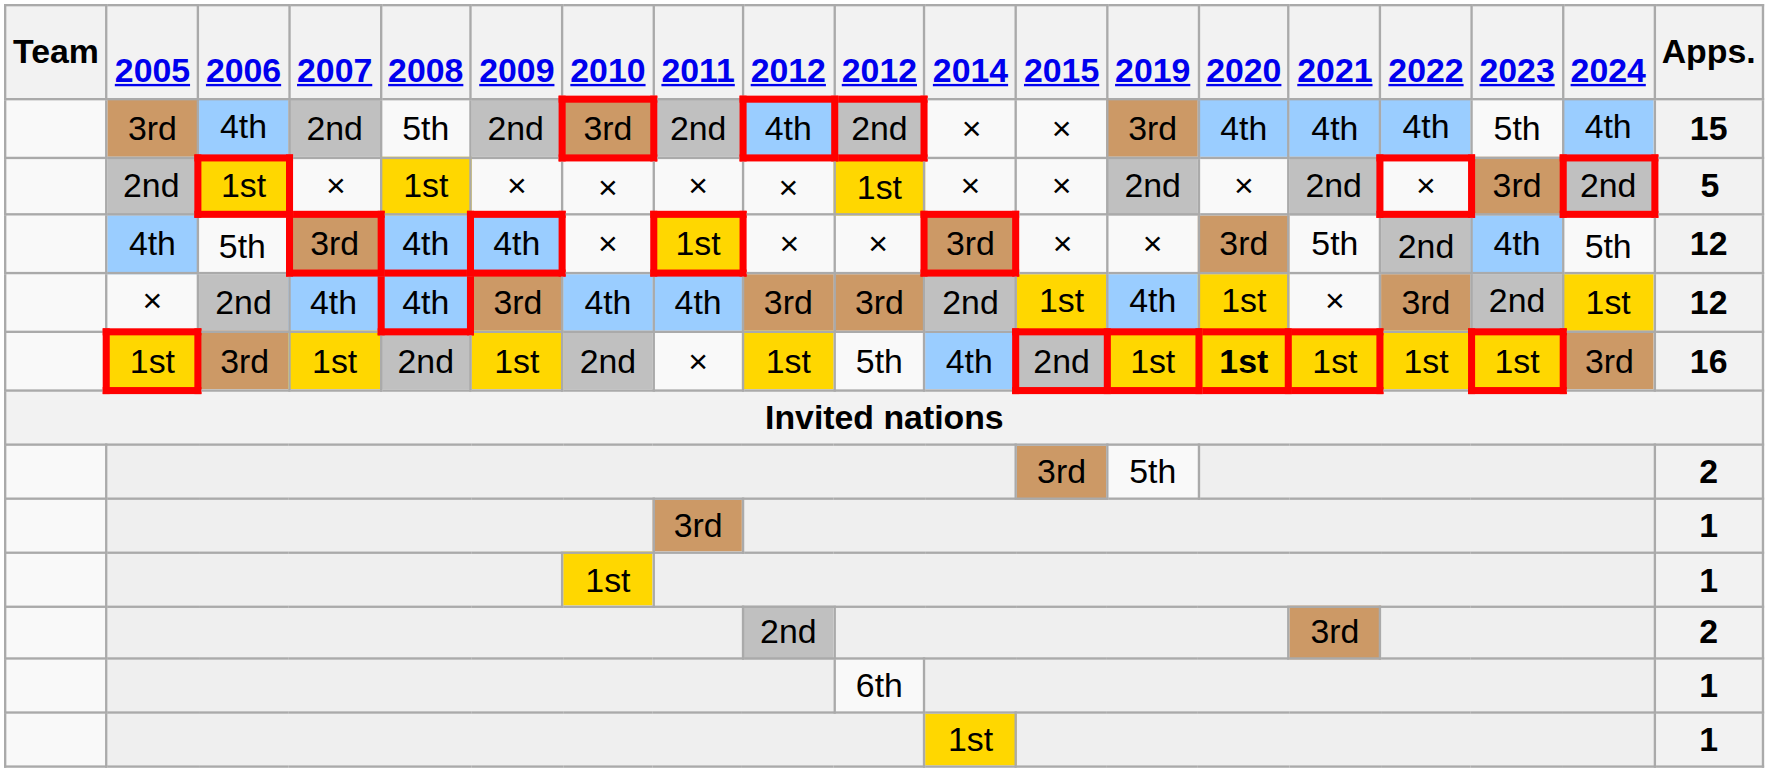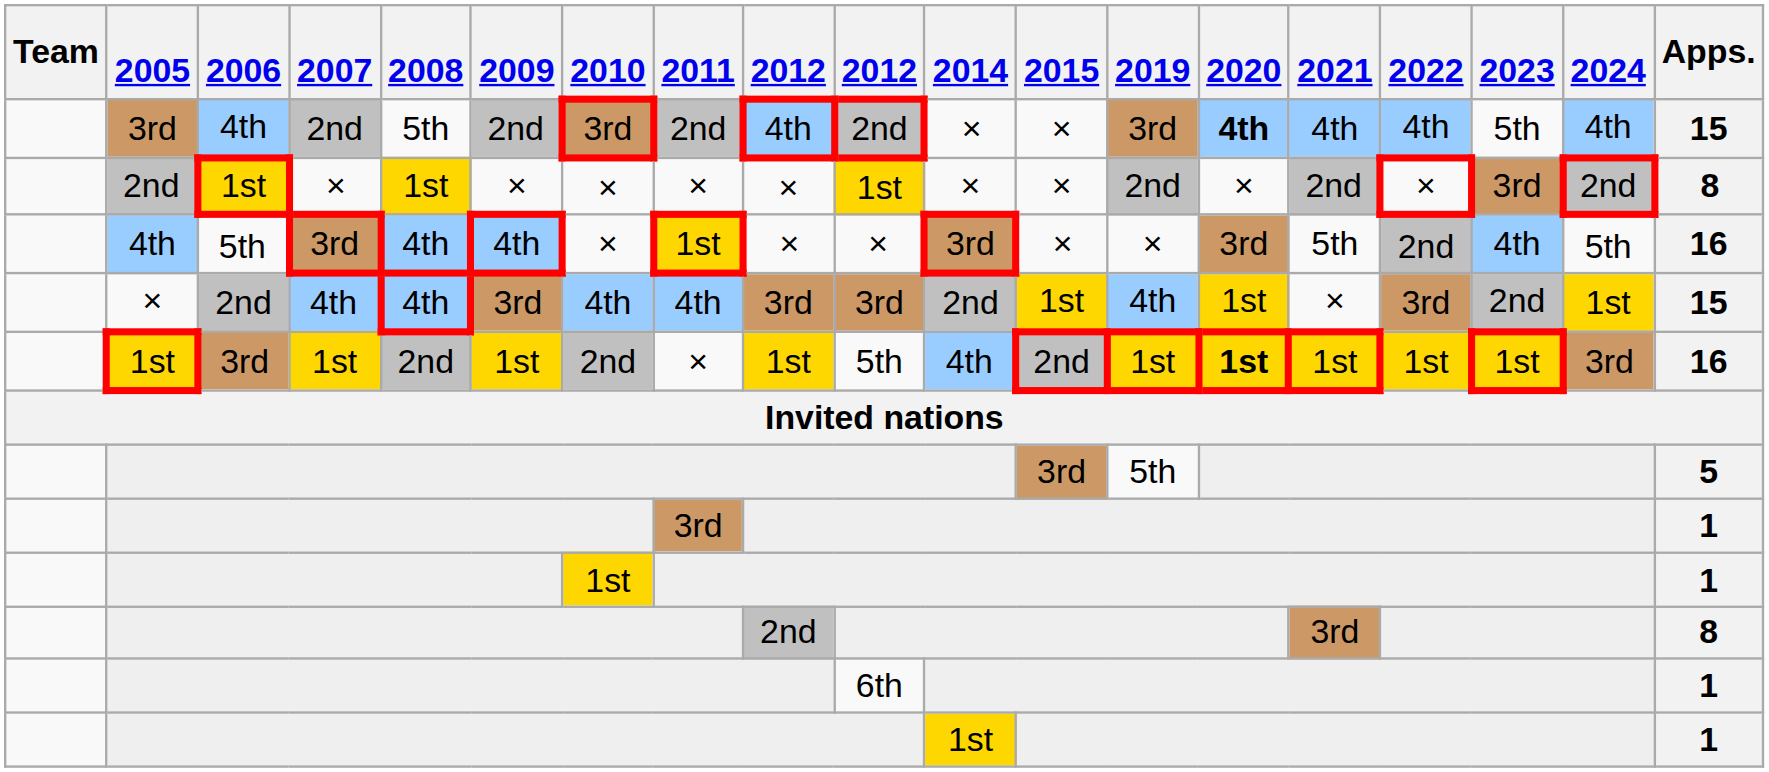(1244, 128) normal -> (1244, 128) bold
(1710, 186) 5 -> (1710, 186) 8
(1709, 244) 12 -> (1709, 244) 16
(1709, 303) 12 -> (1709, 303) 15
(1709, 472) 2 -> (1709, 472) 5
(1709, 633) 2 -> (1709, 633) 8
